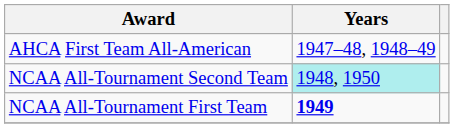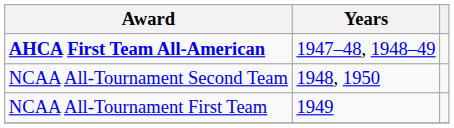(130, 48) normal -> (137, 48) bold
(338, 78) paleturquoise background -> (338, 78) no background
(315, 107) bold -> (315, 107) normal
